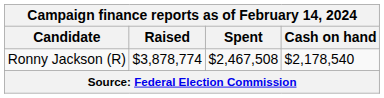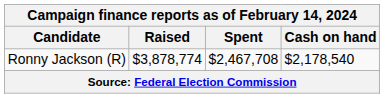(243, 59) $2,467,508 -> (243, 59) $2,467,708
